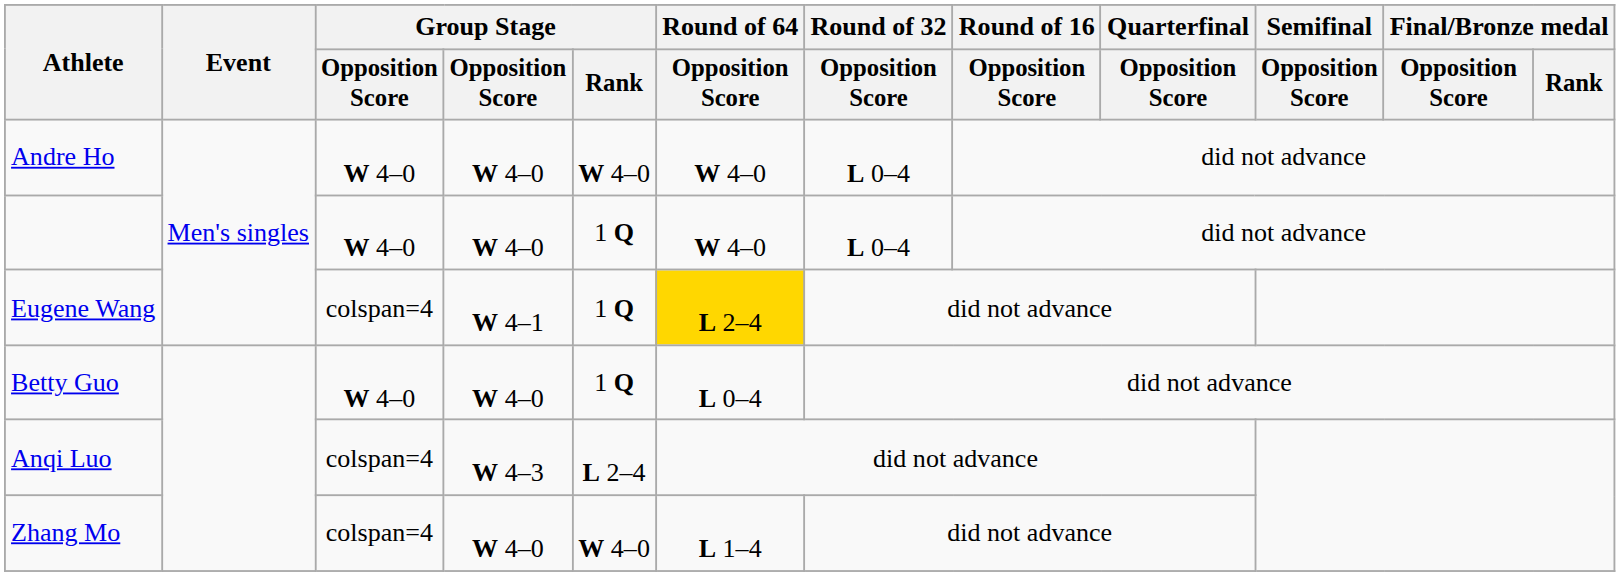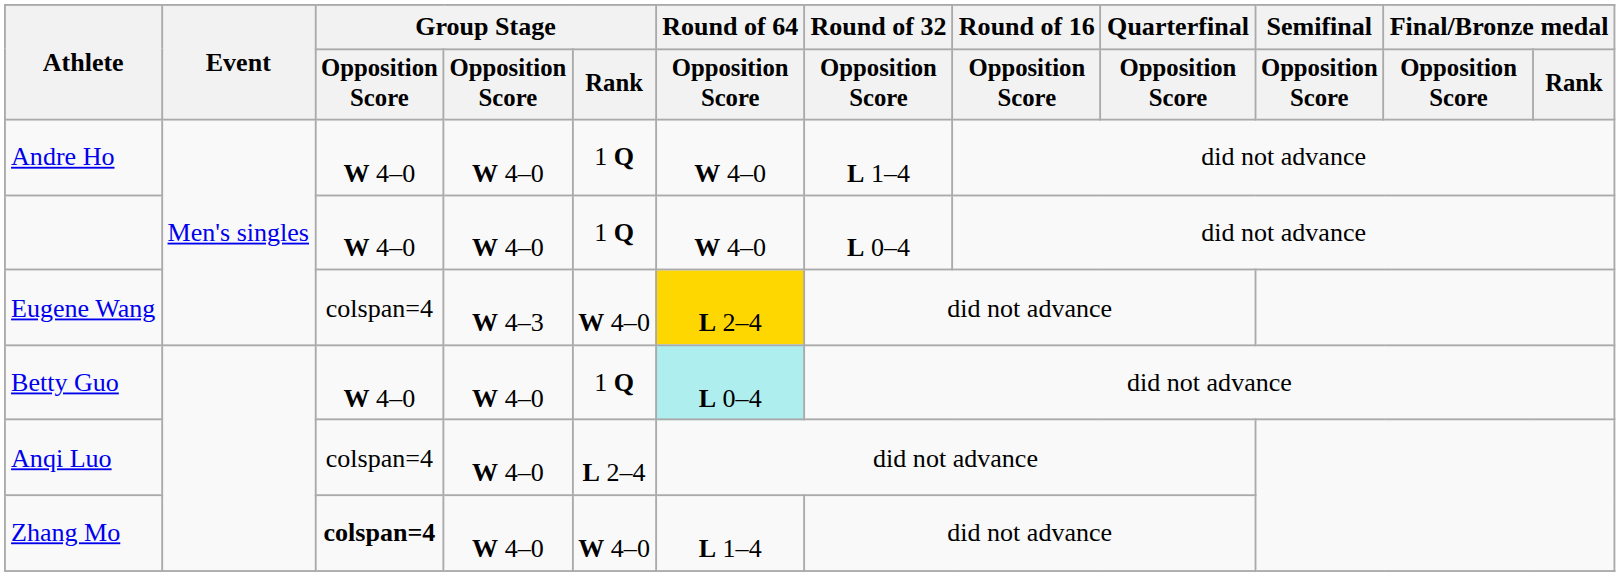(614, 172) W 4–0 -> (614, 156) 1 Q
(879, 172) L 0–4 -> (879, 172) L 1–4
(508, 322) W 4–1 -> (508, 322) W 4–3
(614, 307) 1 Q -> (614, 322) W 4–0
(730, 397) no background -> (730, 397) paleturquoise background
(508, 473) W 4–3 -> (508, 473) W 4–0
(379, 532) normal -> (379, 532) bold
